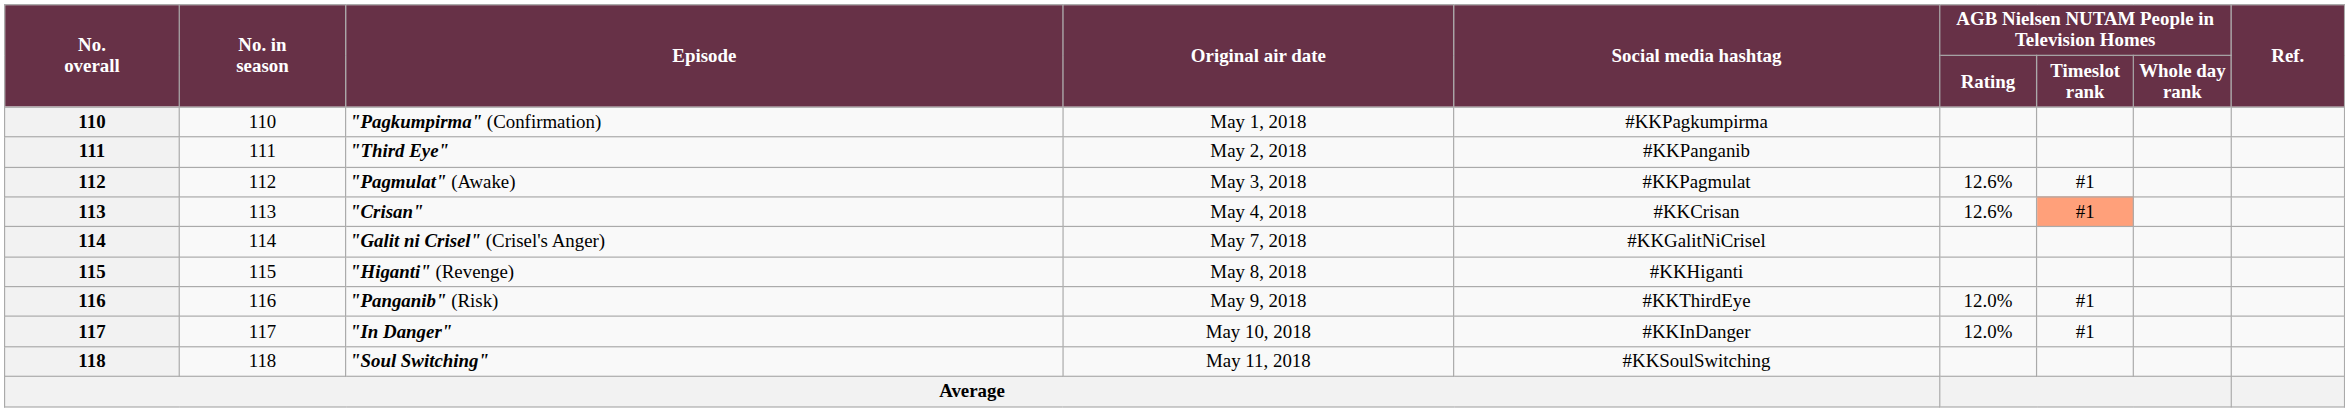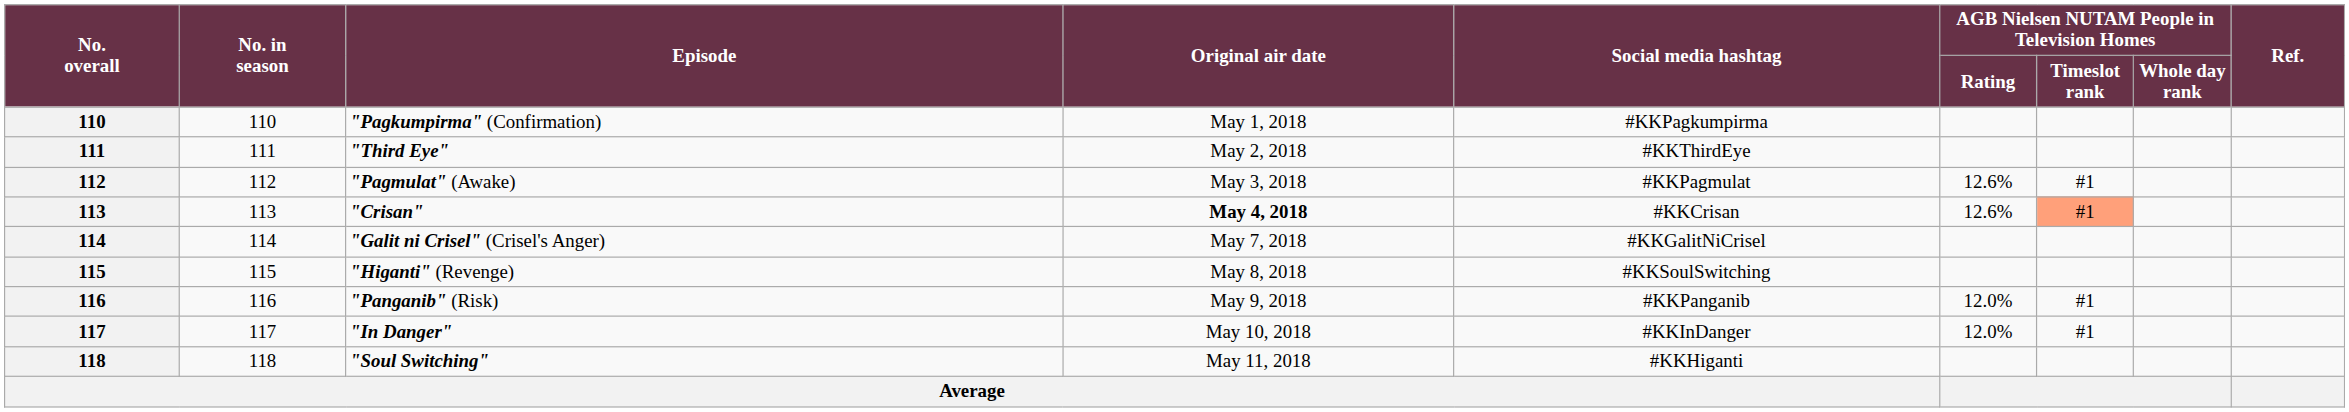(1697, 151) #KKPanganib -> (1697, 151) #KKThirdEye
(1258, 211) normal -> (1258, 211) bold
(1697, 271) #KKHiganti -> (1697, 271) #KKSoulSwitching
(1697, 301) #KKThirdEye -> (1697, 301) #KKPanganib
(1697, 361) #KKSoulSwitching -> (1697, 361) #KKHiganti
